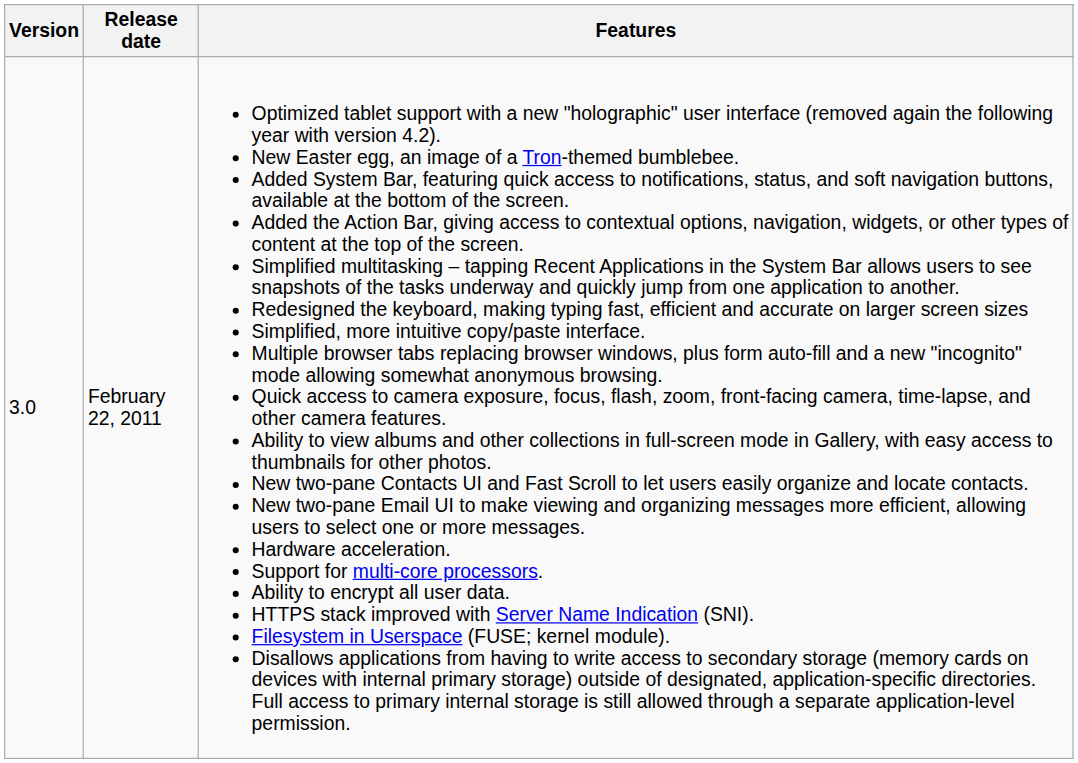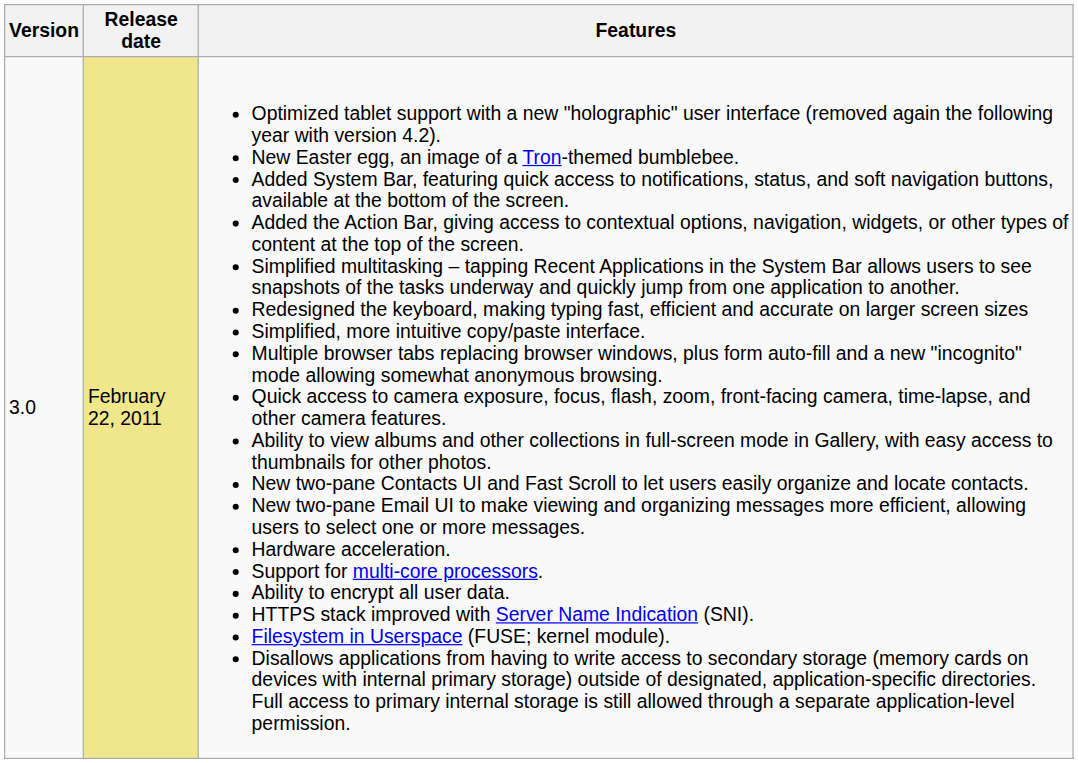(127, 407) no background -> (127, 407) khaki background
